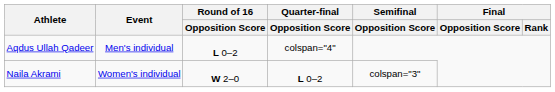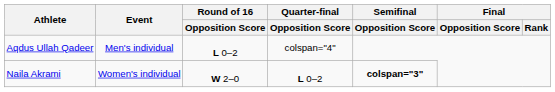(395, 74) normal -> (395, 74) bold
